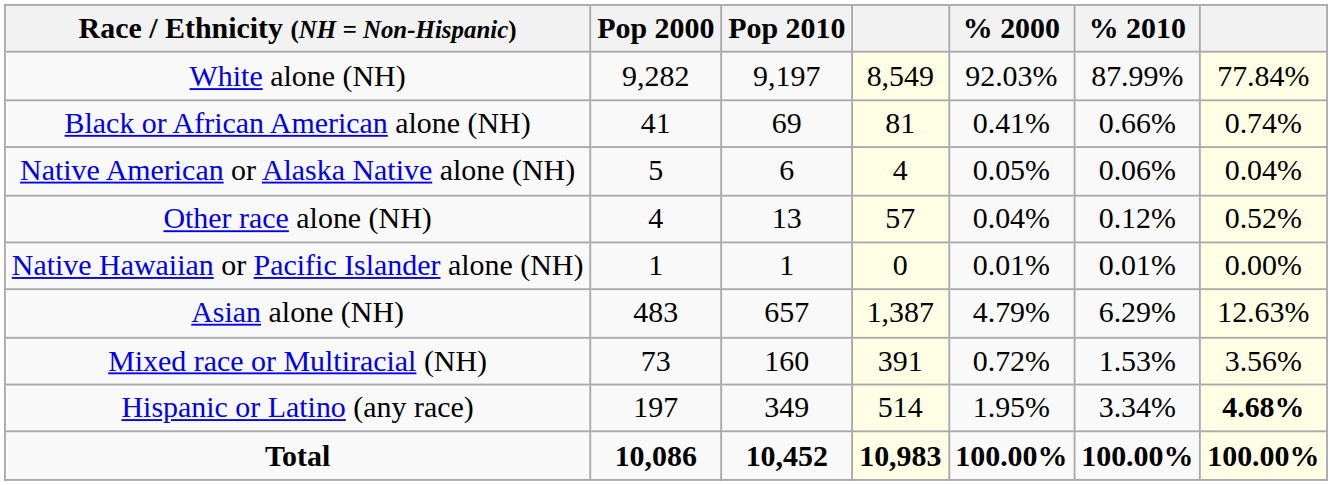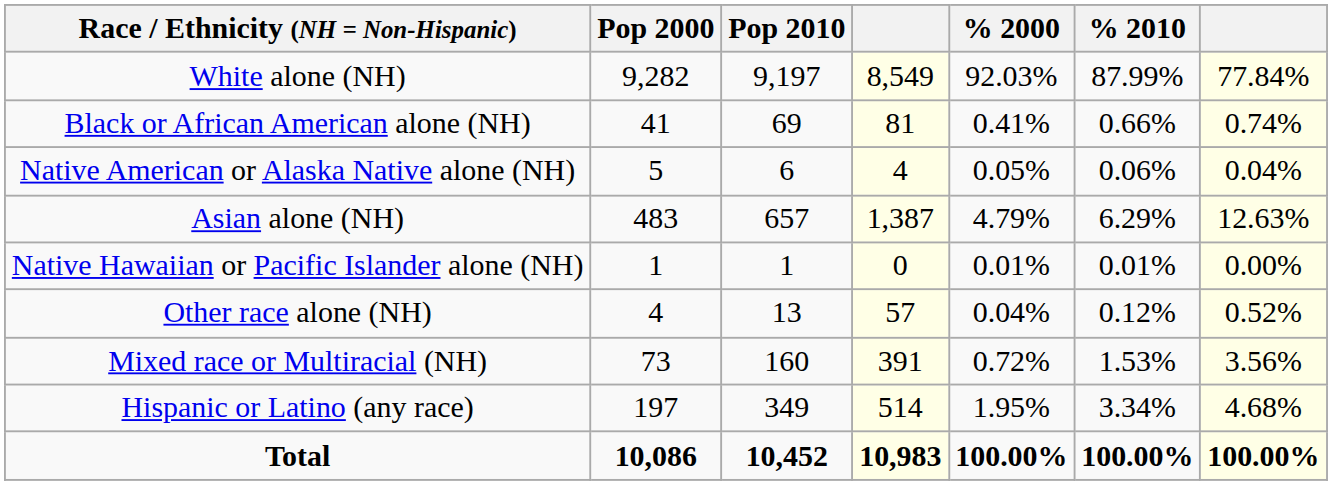rows swapped: (298, 312) <-> (298, 218)
(1263, 407) bold -> (1263, 407) normal
